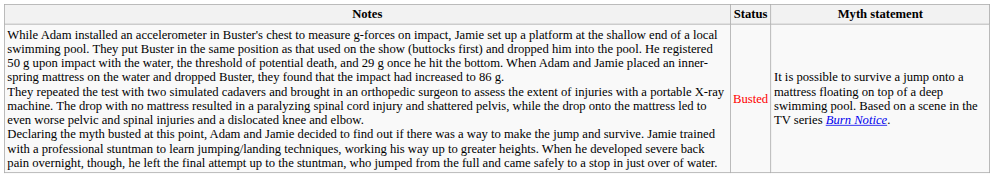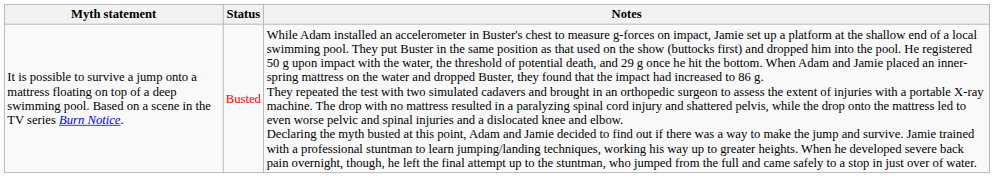columns swapped: (880, 14) <-> (367, 14)
